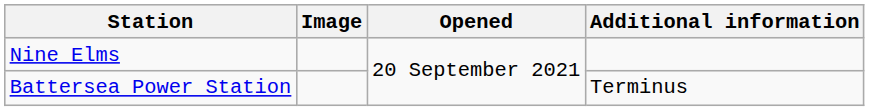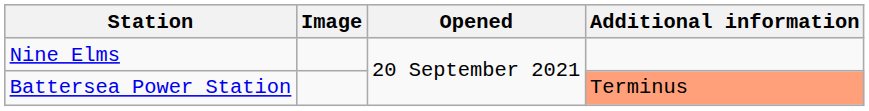(639, 88) no background -> (639, 88) lightsalmon background
